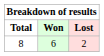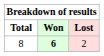(53, 43) normal -> (53, 43) bold
